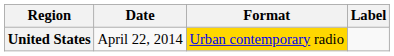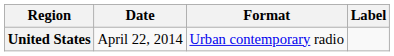(267, 39) gold background -> (267, 39) no background
